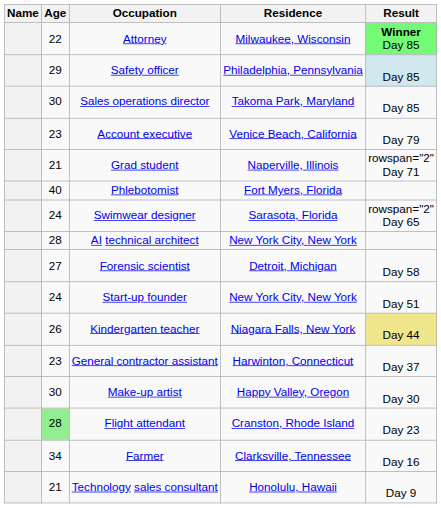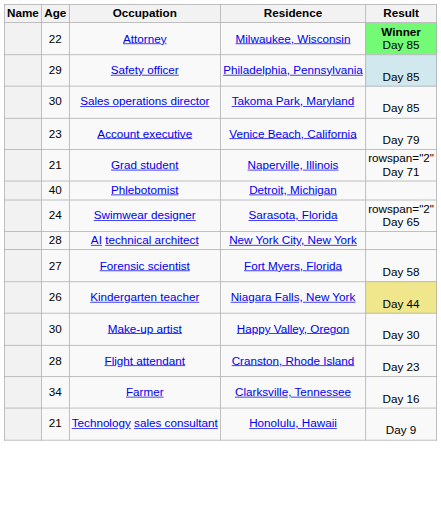(293, 190) Fort Myers, Florida -> (293, 190) Detroit, Michigan
(293, 265) Detroit, Michigan -> (293, 265) Fort Myers, Florida
- row: (145, 297)
- row: (145, 360)
(55, 424) lightgreen background -> (55, 360) no background
